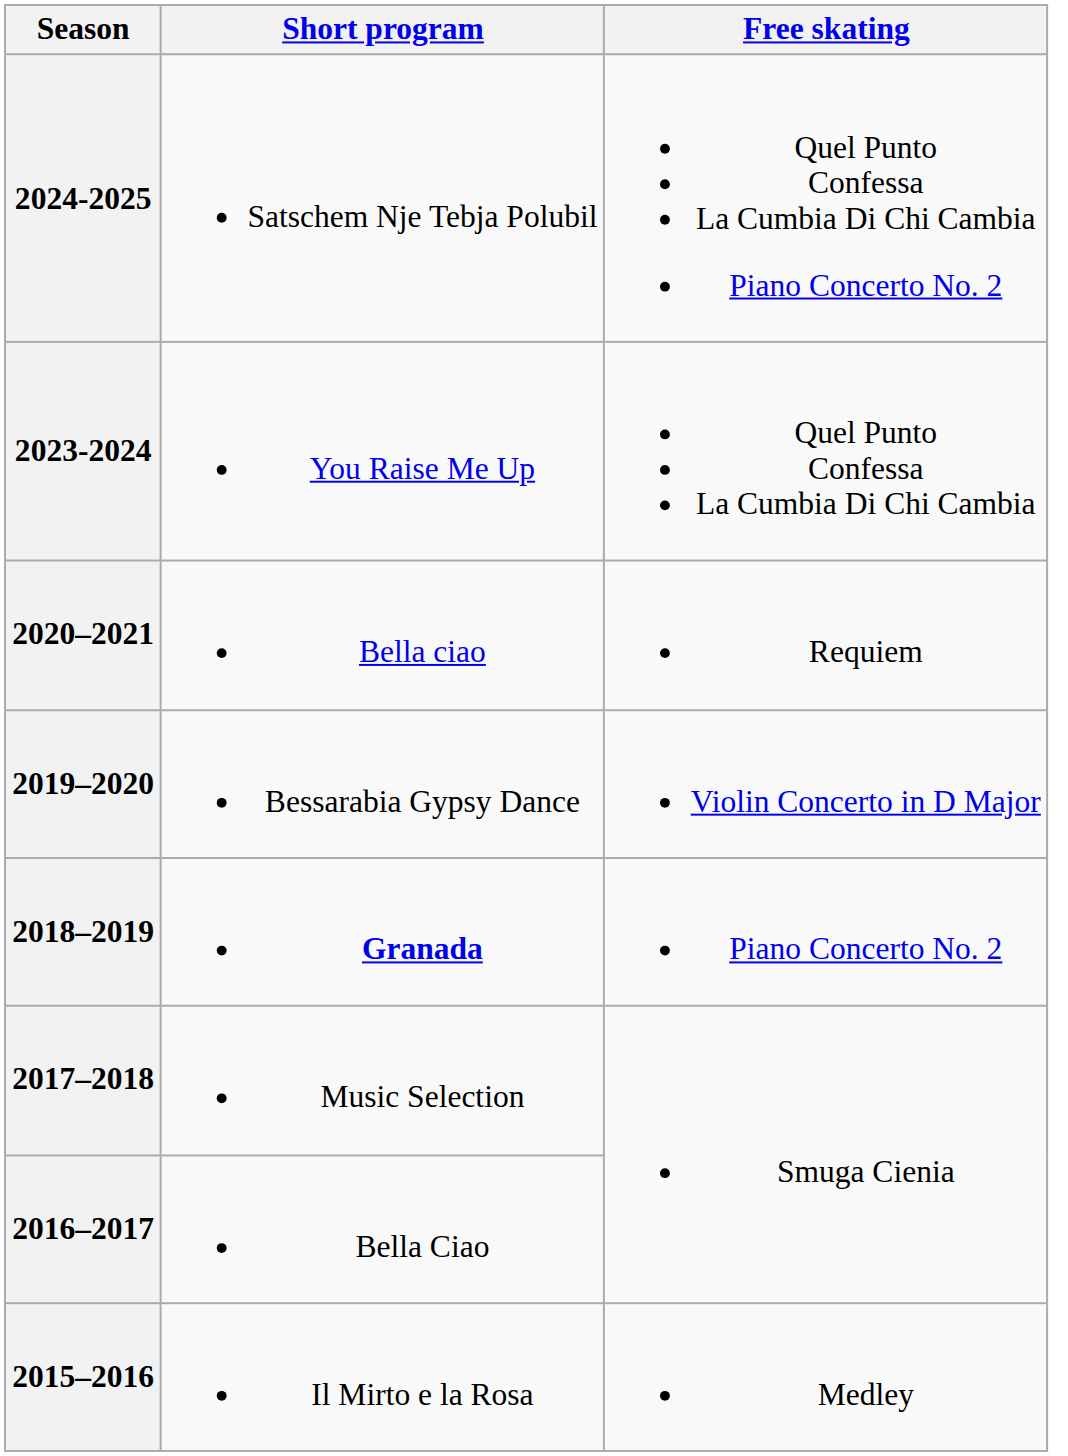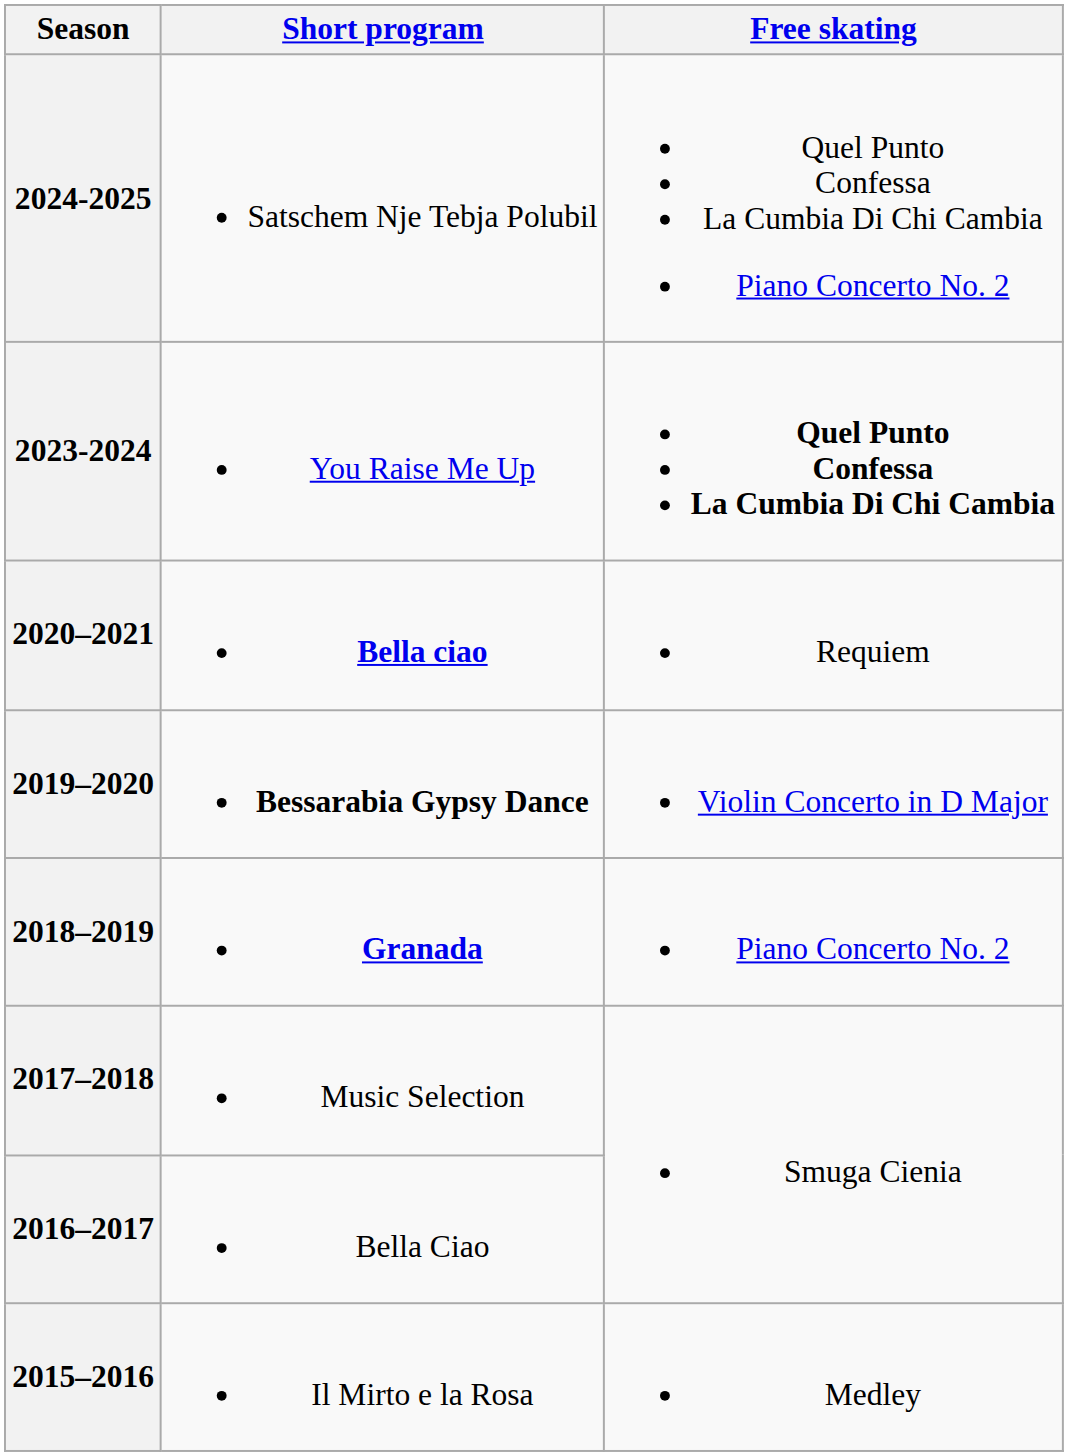(826, 469) normal -> (834, 469) bold
(383, 653) normal -> (383, 653) bold
(383, 801) normal -> (383, 801) bold
